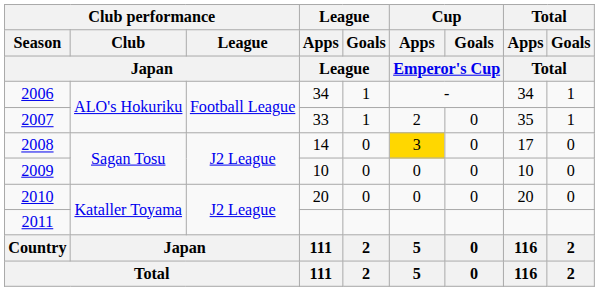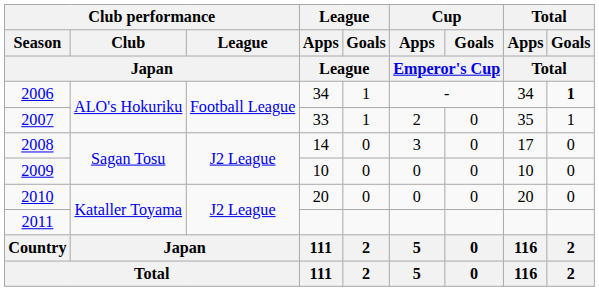(571, 94) normal -> (571, 94) bold
(417, 145) gold background -> (417, 145) no background
